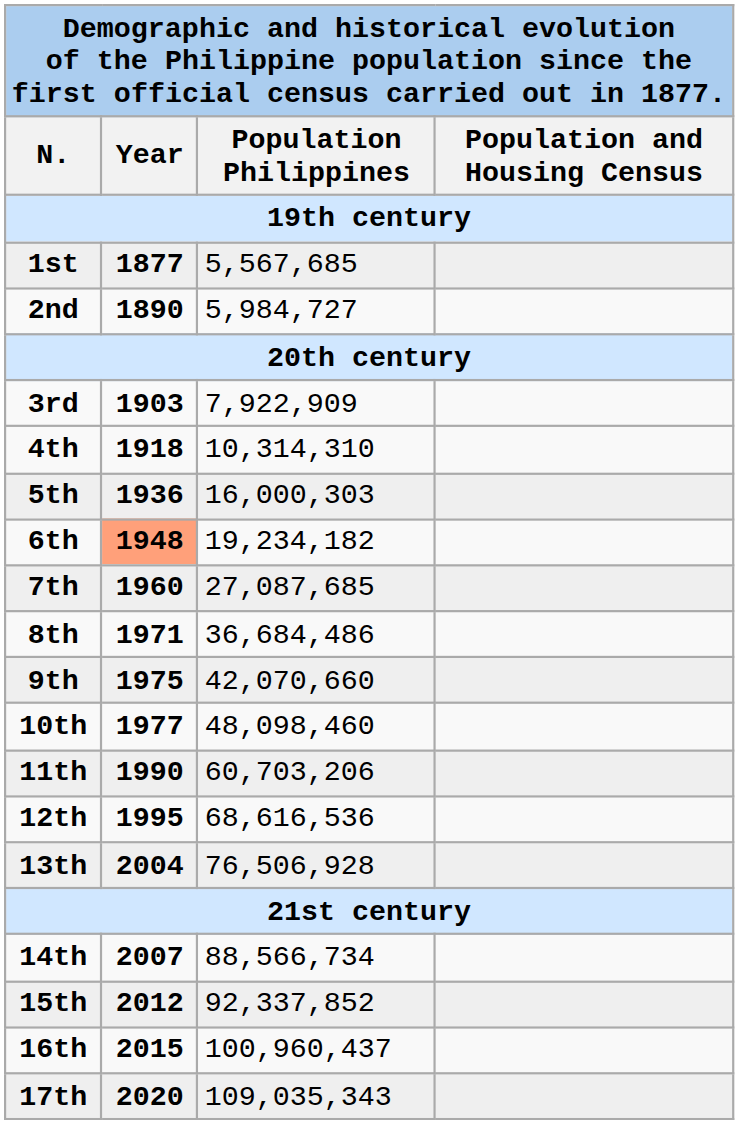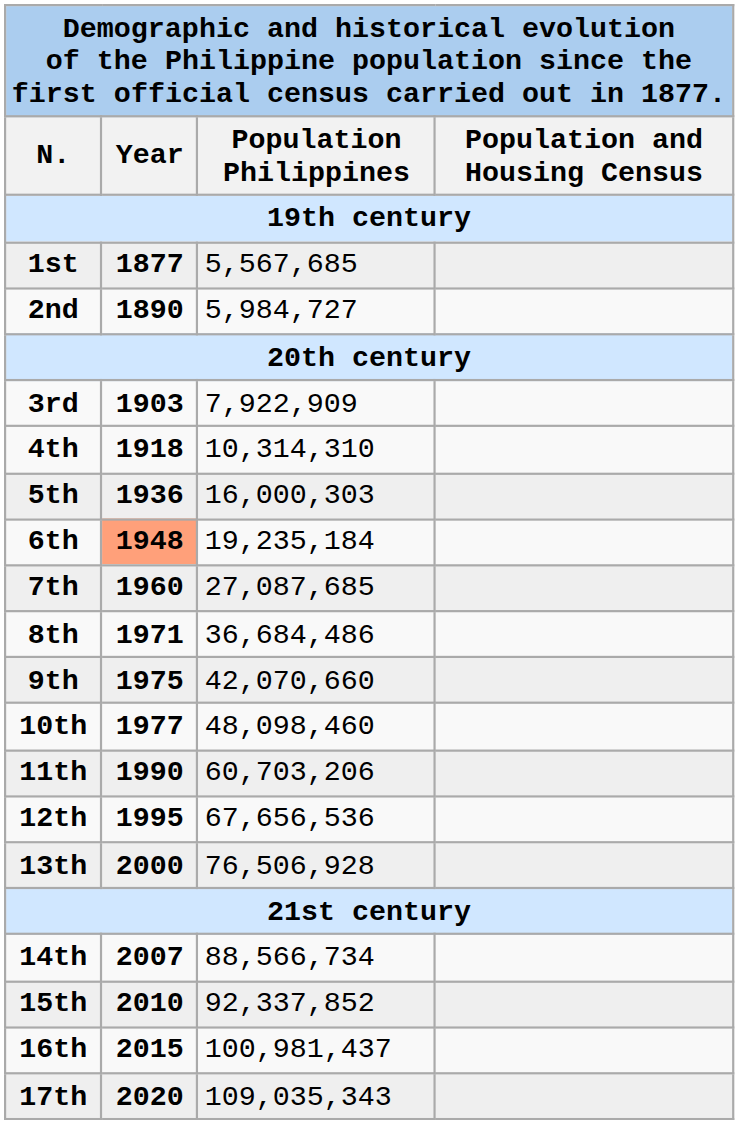(290, 542) 19,234,182 -> (290, 542) 19,235,184
(290, 819) 68,616,536 -> (290, 819) 67,656,536
(150, 865) 2004 -> (150, 865) 2000
(150, 1004) 2012 -> (150, 1004) 2010
(298, 1050) 100,960,437 -> (298, 1050) 100,981,437
